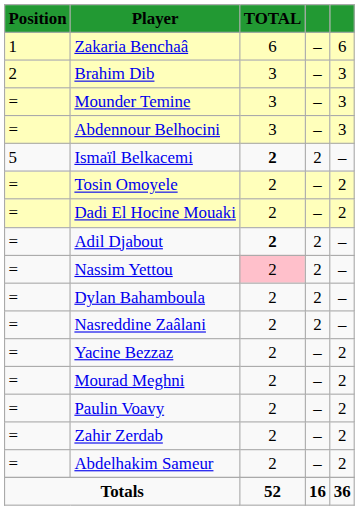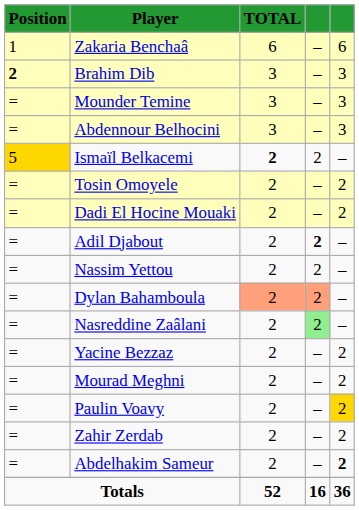(13, 74) normal -> (13, 74) bold
(13, 157) no background -> (13, 157) gold background
(272, 241) bold -> (272, 241) normal
(318, 241) normal -> (318, 241) bold
(272, 268) pink background -> (272, 268) no background
(272, 296) no background -> (272, 296) lightsalmon background
(318, 296) no background -> (318, 296) lightsalmon background
(318, 324) no background -> (318, 324) lightgreen background
(342, 408) no background -> (342, 408) gold background
(342, 463) normal -> (342, 463) bold
